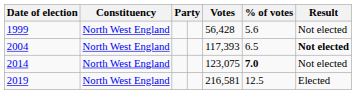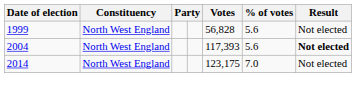(220, 30) 56,428 -> (220, 30) 56,828
(252, 47) 6.5 -> (252, 47) 5.6
(223, 64) 123,075 -> (223, 64) 123,175
(252, 64) bold -> (252, 64) normal
- row: (18, 81)
